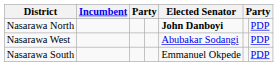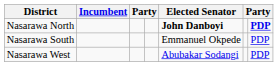(260, 26) normal -> (261, 26) bold
rows swapped: (38, 40) <-> (40, 54)
